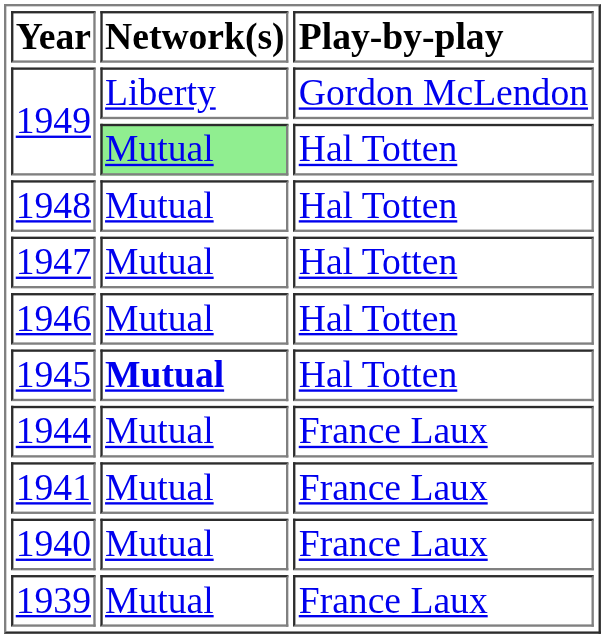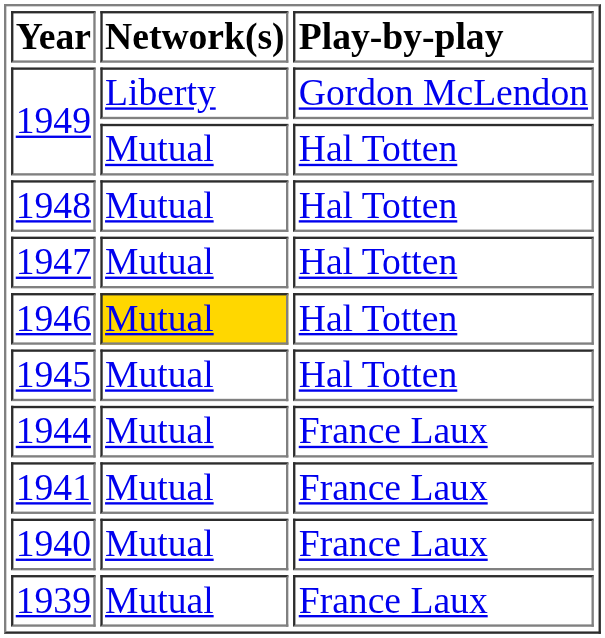(159, 149) lightgreen background -> (159, 149) no background
(159, 318) no background -> (159, 318) gold background
(165, 374) bold -> (159, 374) normal
